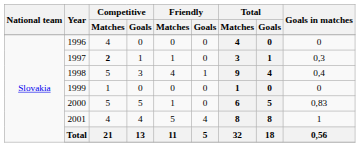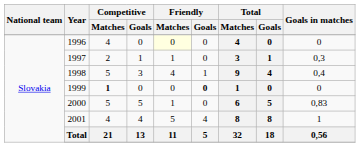(173, 42) no background -> (173, 42) lightyellow background
(108, 58) bold -> (108, 58) normal
(108, 88) normal -> (108, 88) bold
(205, 88) normal -> (205, 88) bold
